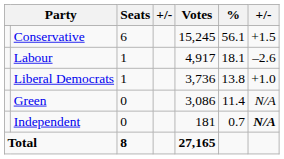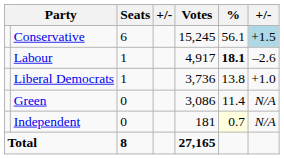(263, 36) no background -> (263, 36) lightblue background
(233, 57) normal -> (233, 57) bold
(237, 121) no background -> (237, 121) lightyellow background
(264, 121) bold -> (265, 121) normal
